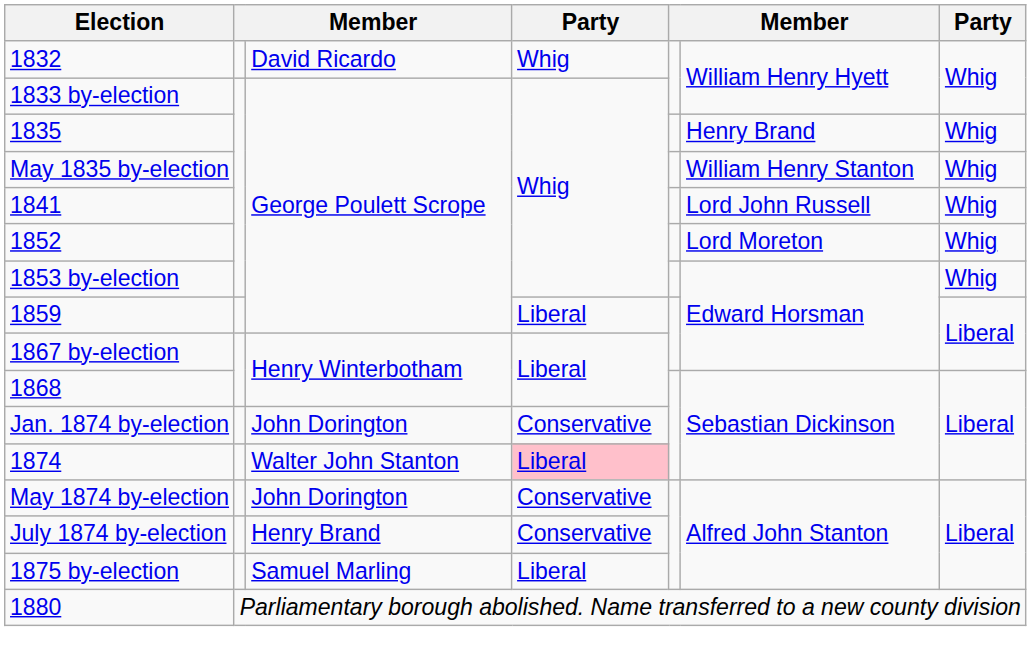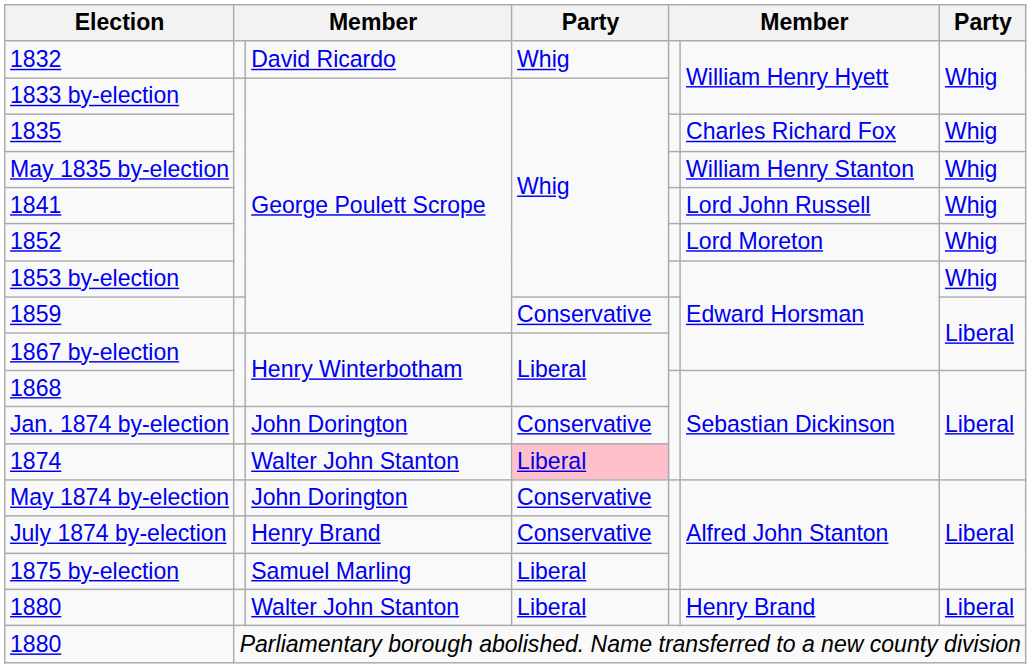(751, 132) Henry Brand -> (791, 132) Charles Richard Fox
(552, 315) Liberal -> (584, 315) Conservative
+ row: (36, 607)
